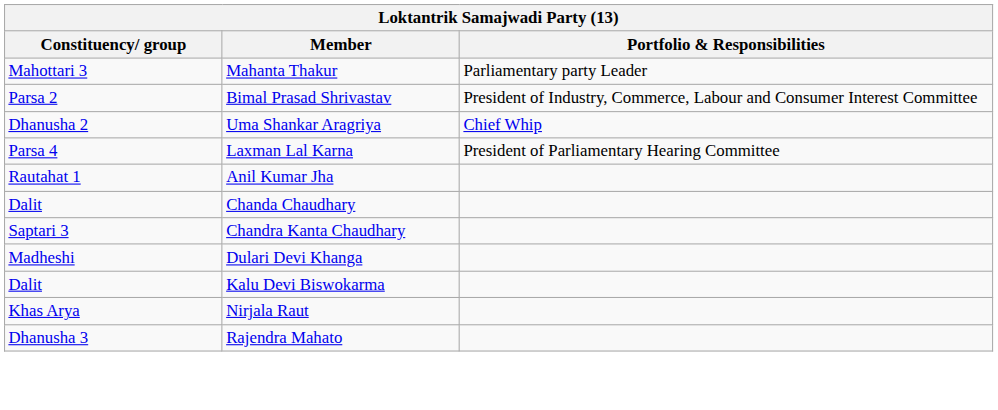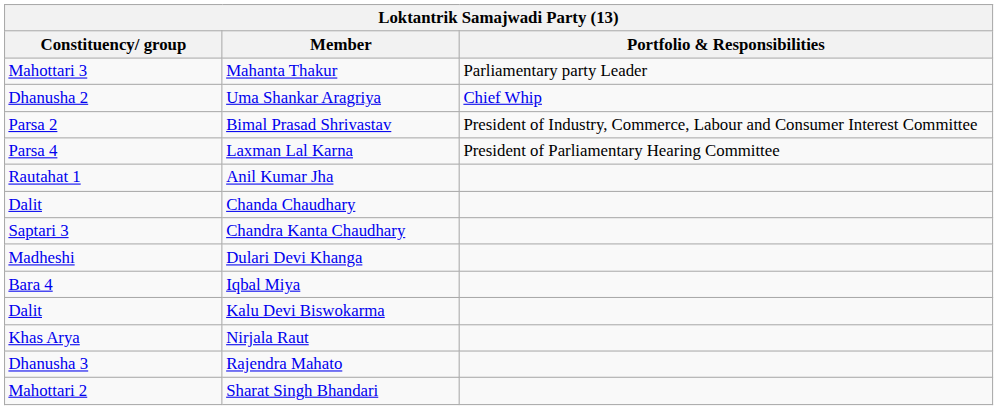rows swapped: (304, 124) <-> (309, 97)
+ row: (263, 284)
+ row: (302, 390)
